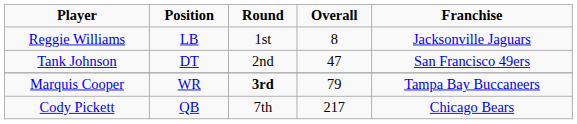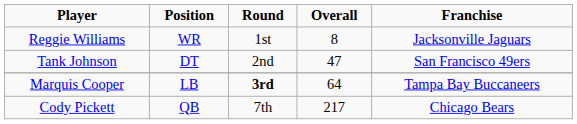(189, 38) LB -> (189, 38) WR
(189, 84) WR -> (189, 84) LB
(334, 84) 79 -> (334, 84) 64
